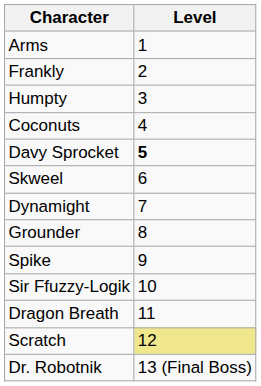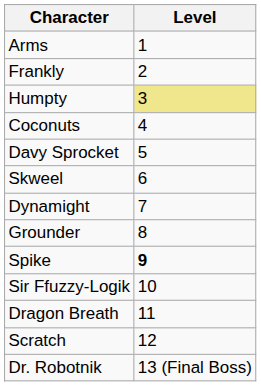(143, 98) no background -> (143, 98) khaki background
(143, 152) bold -> (143, 152) normal
(143, 260) normal -> (143, 260) bold
(147, 340) khaki background -> (147, 340) no background
